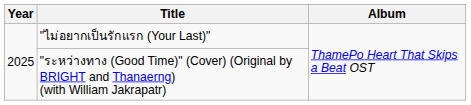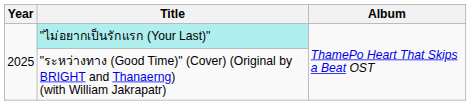(125, 36) no background -> (125, 36) paleturquoise background
